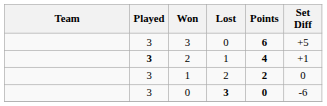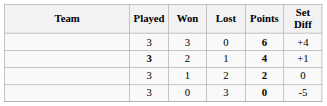(303, 42) +5 -> (303, 42) +4
(226, 93) bold -> (226, 93) normal
(303, 93) -6 -> (303, 93) -5
